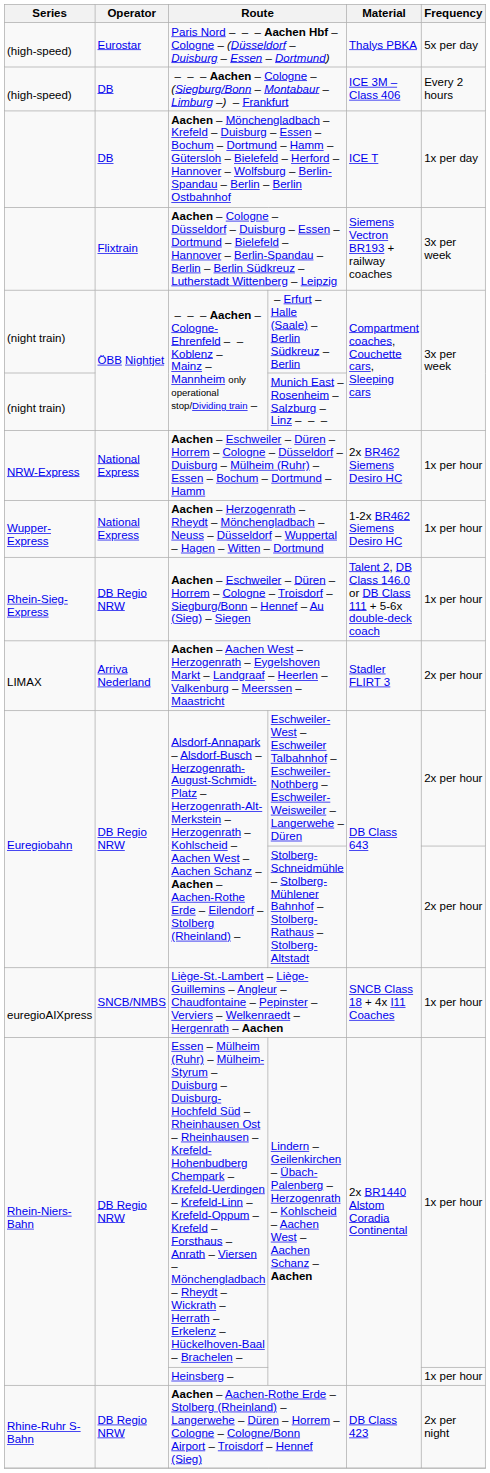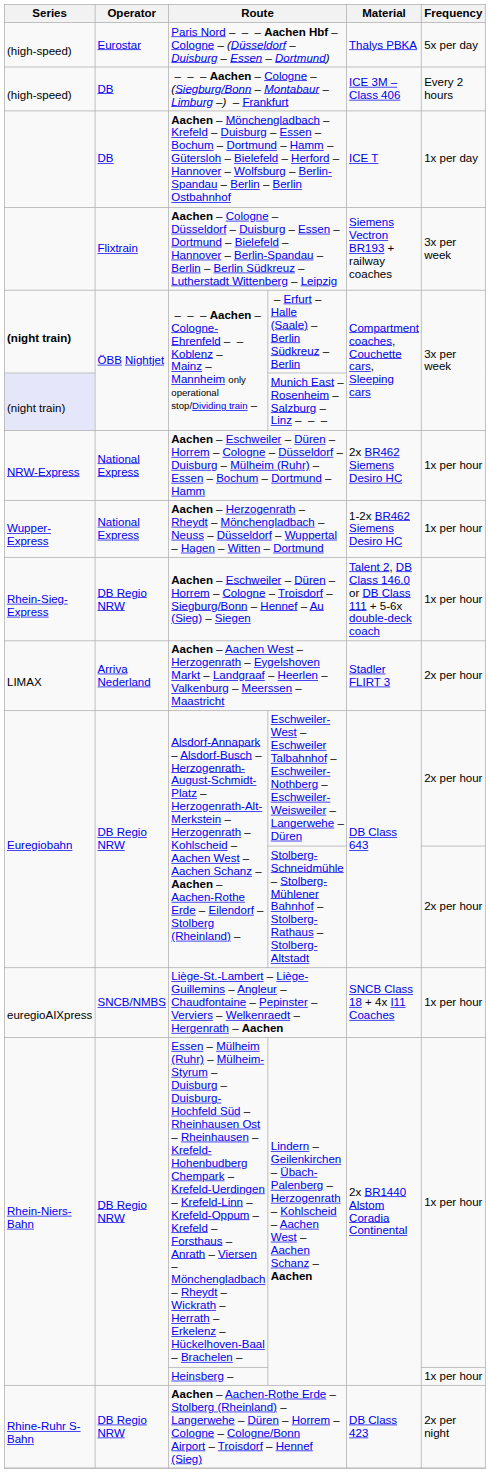(36, 338) normal -> (39, 338) bold
(36, 408) no background -> (36, 408) lavender background
